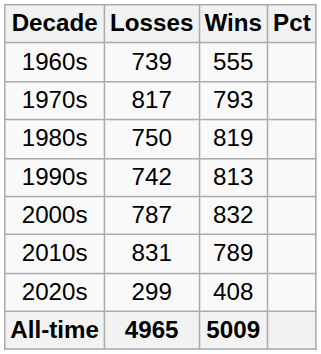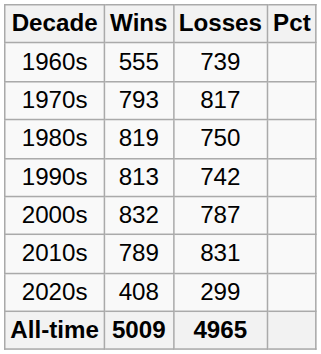columns swapped: (233, 23) <-> (152, 23)
